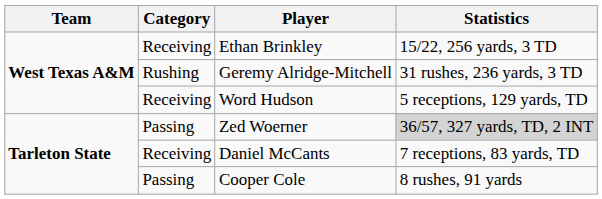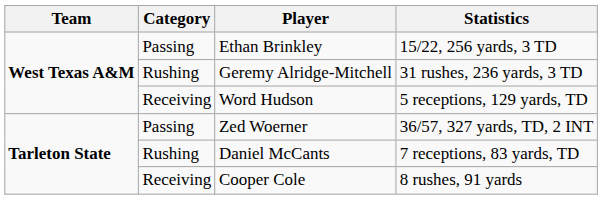(177, 45) Receiving -> (168, 45) Passing
(497, 126) lightgrey background -> (497, 126) no background
(177, 153) Receiving -> (171, 153) Rushing
(168, 180) Passing -> (177, 180) Receiving
